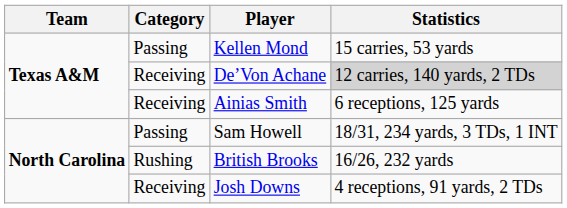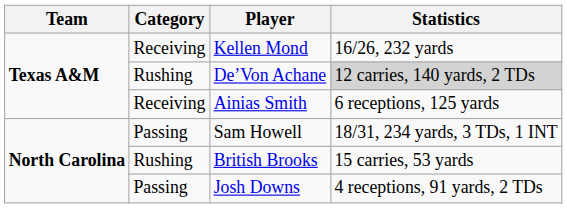(161, 47) Passing -> (169, 47) Receiving
(404, 47) 15 carries, 53 yards -> (394, 47) 16/26, 232 yards
(169, 75) Receiving -> (163, 75) Rushing
(394, 160) 16/26, 232 yards -> (404, 160) 15 carries, 53 yards
(169, 188) Receiving -> (161, 188) Passing
